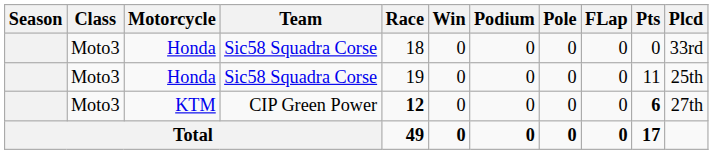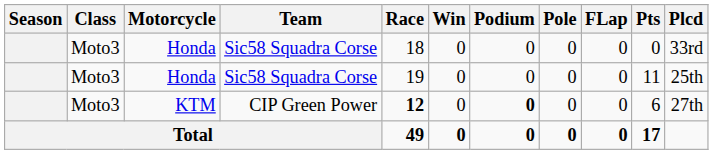(530, 105) normal -> (530, 105) bold
(656, 105) bold -> (656, 105) normal
